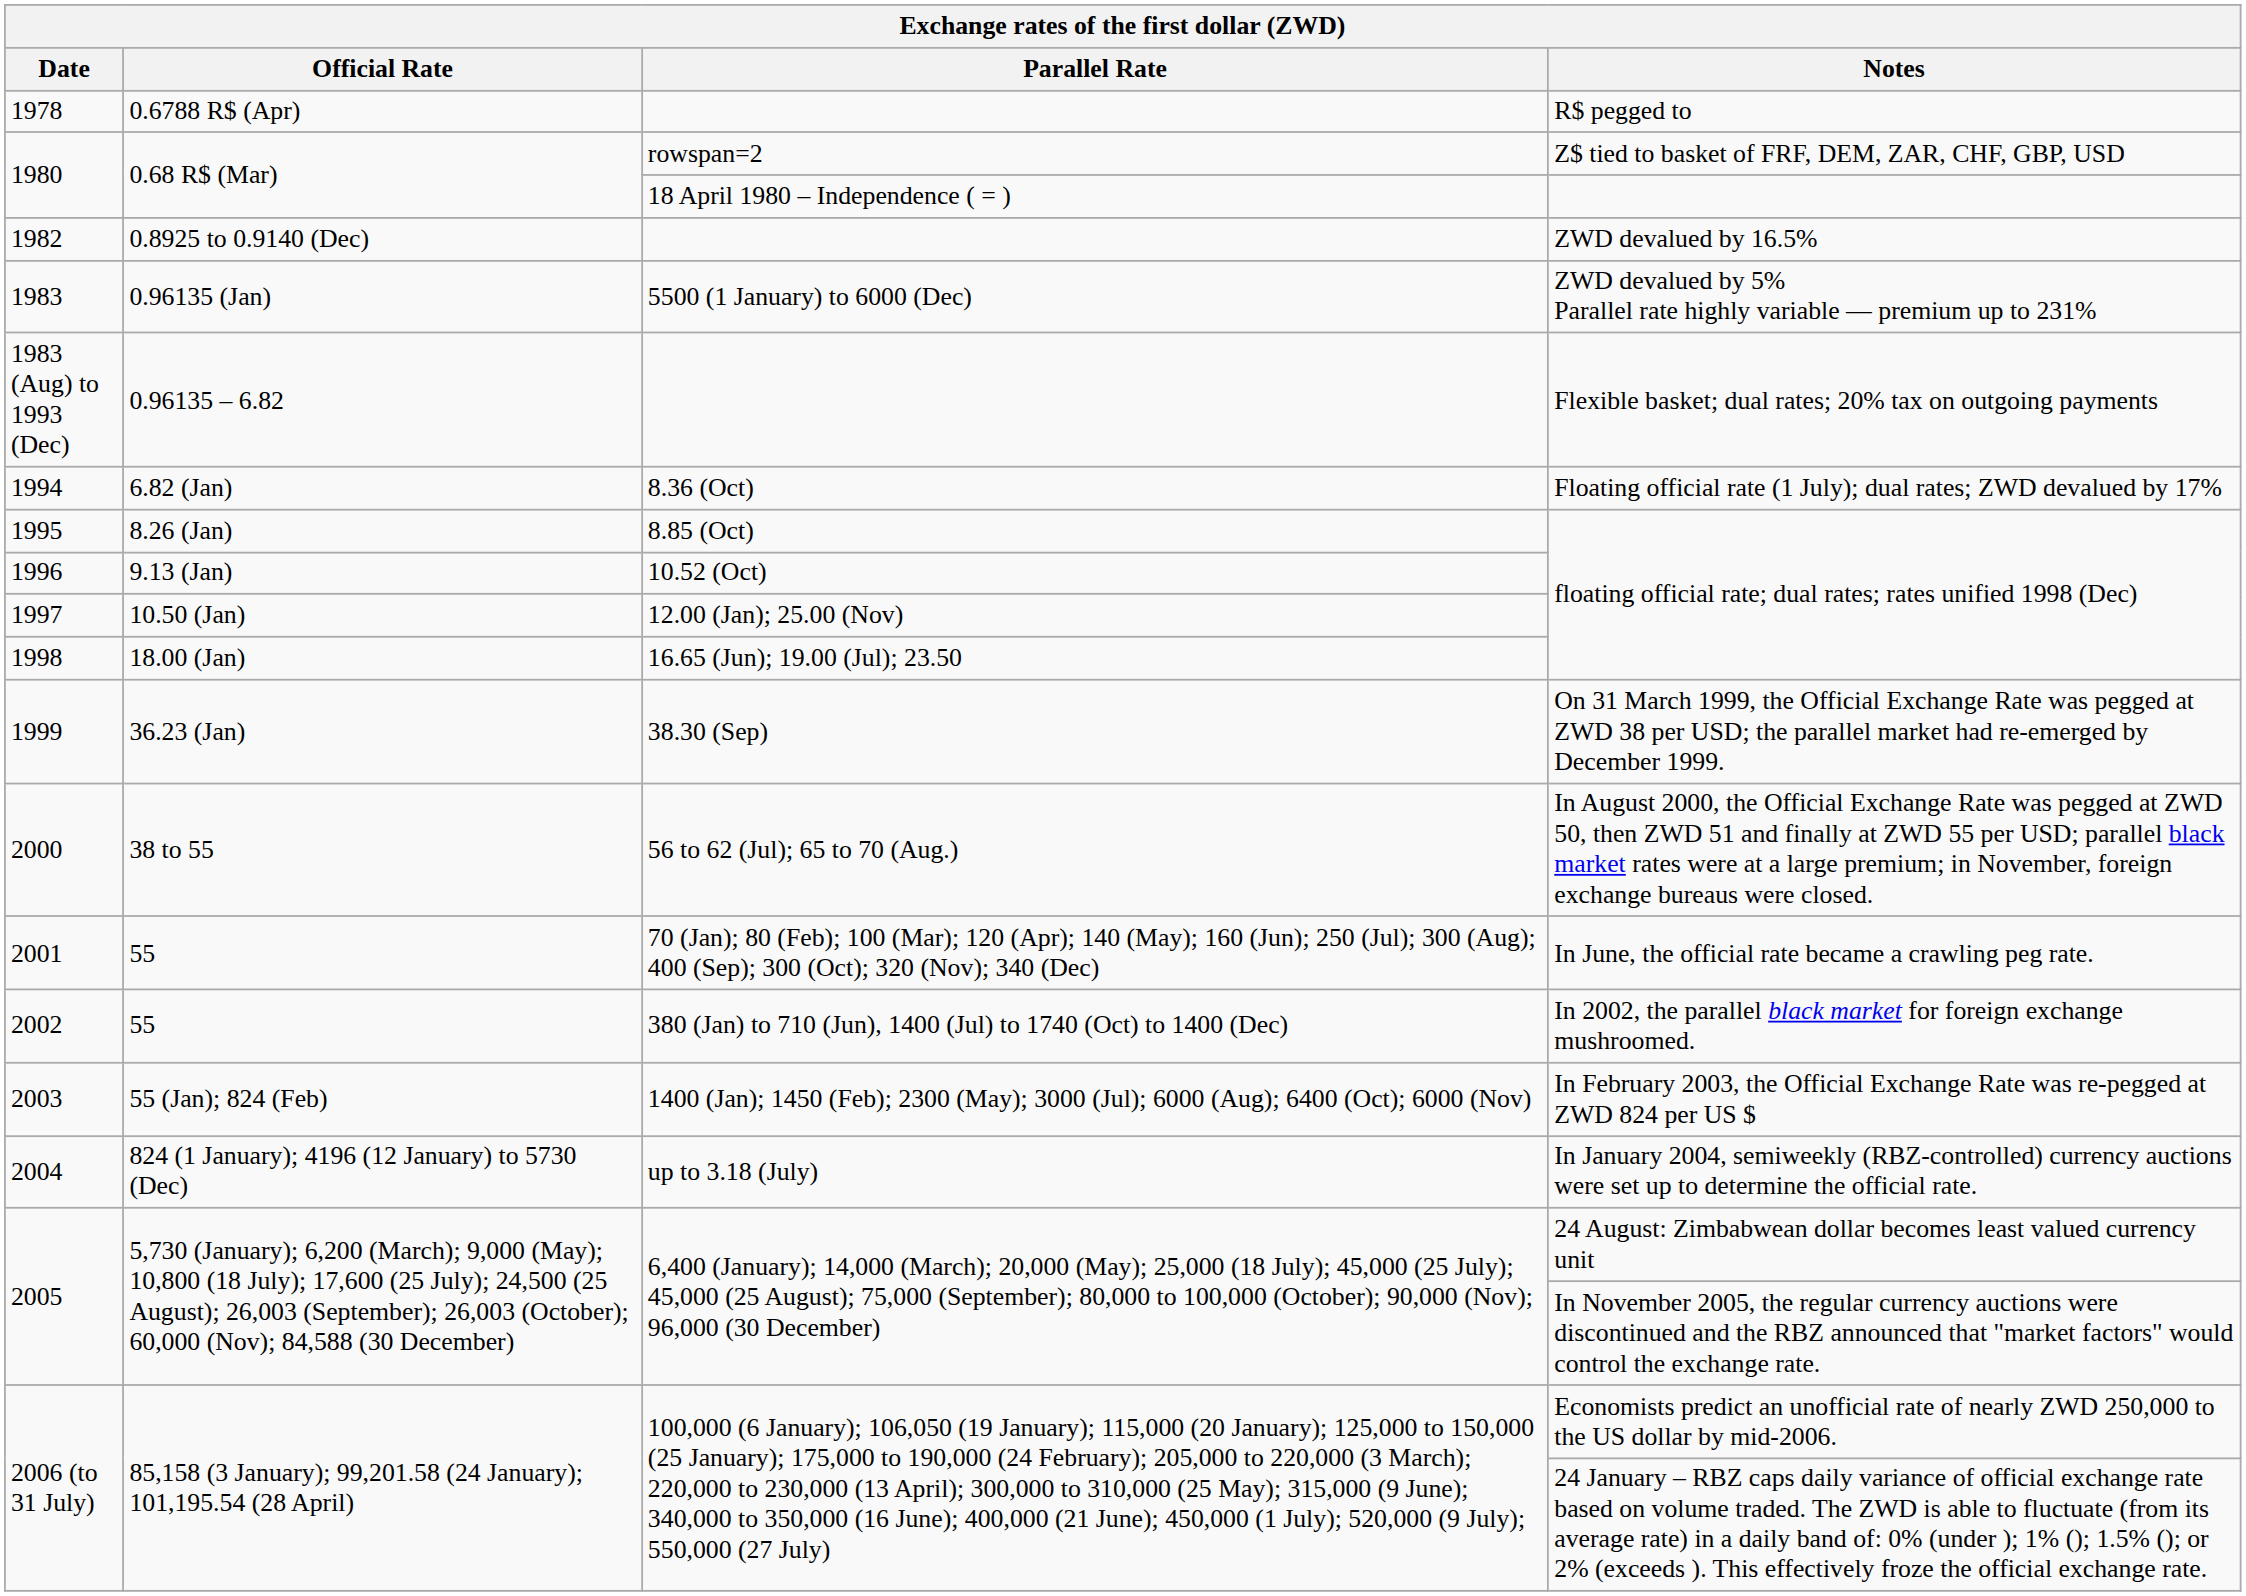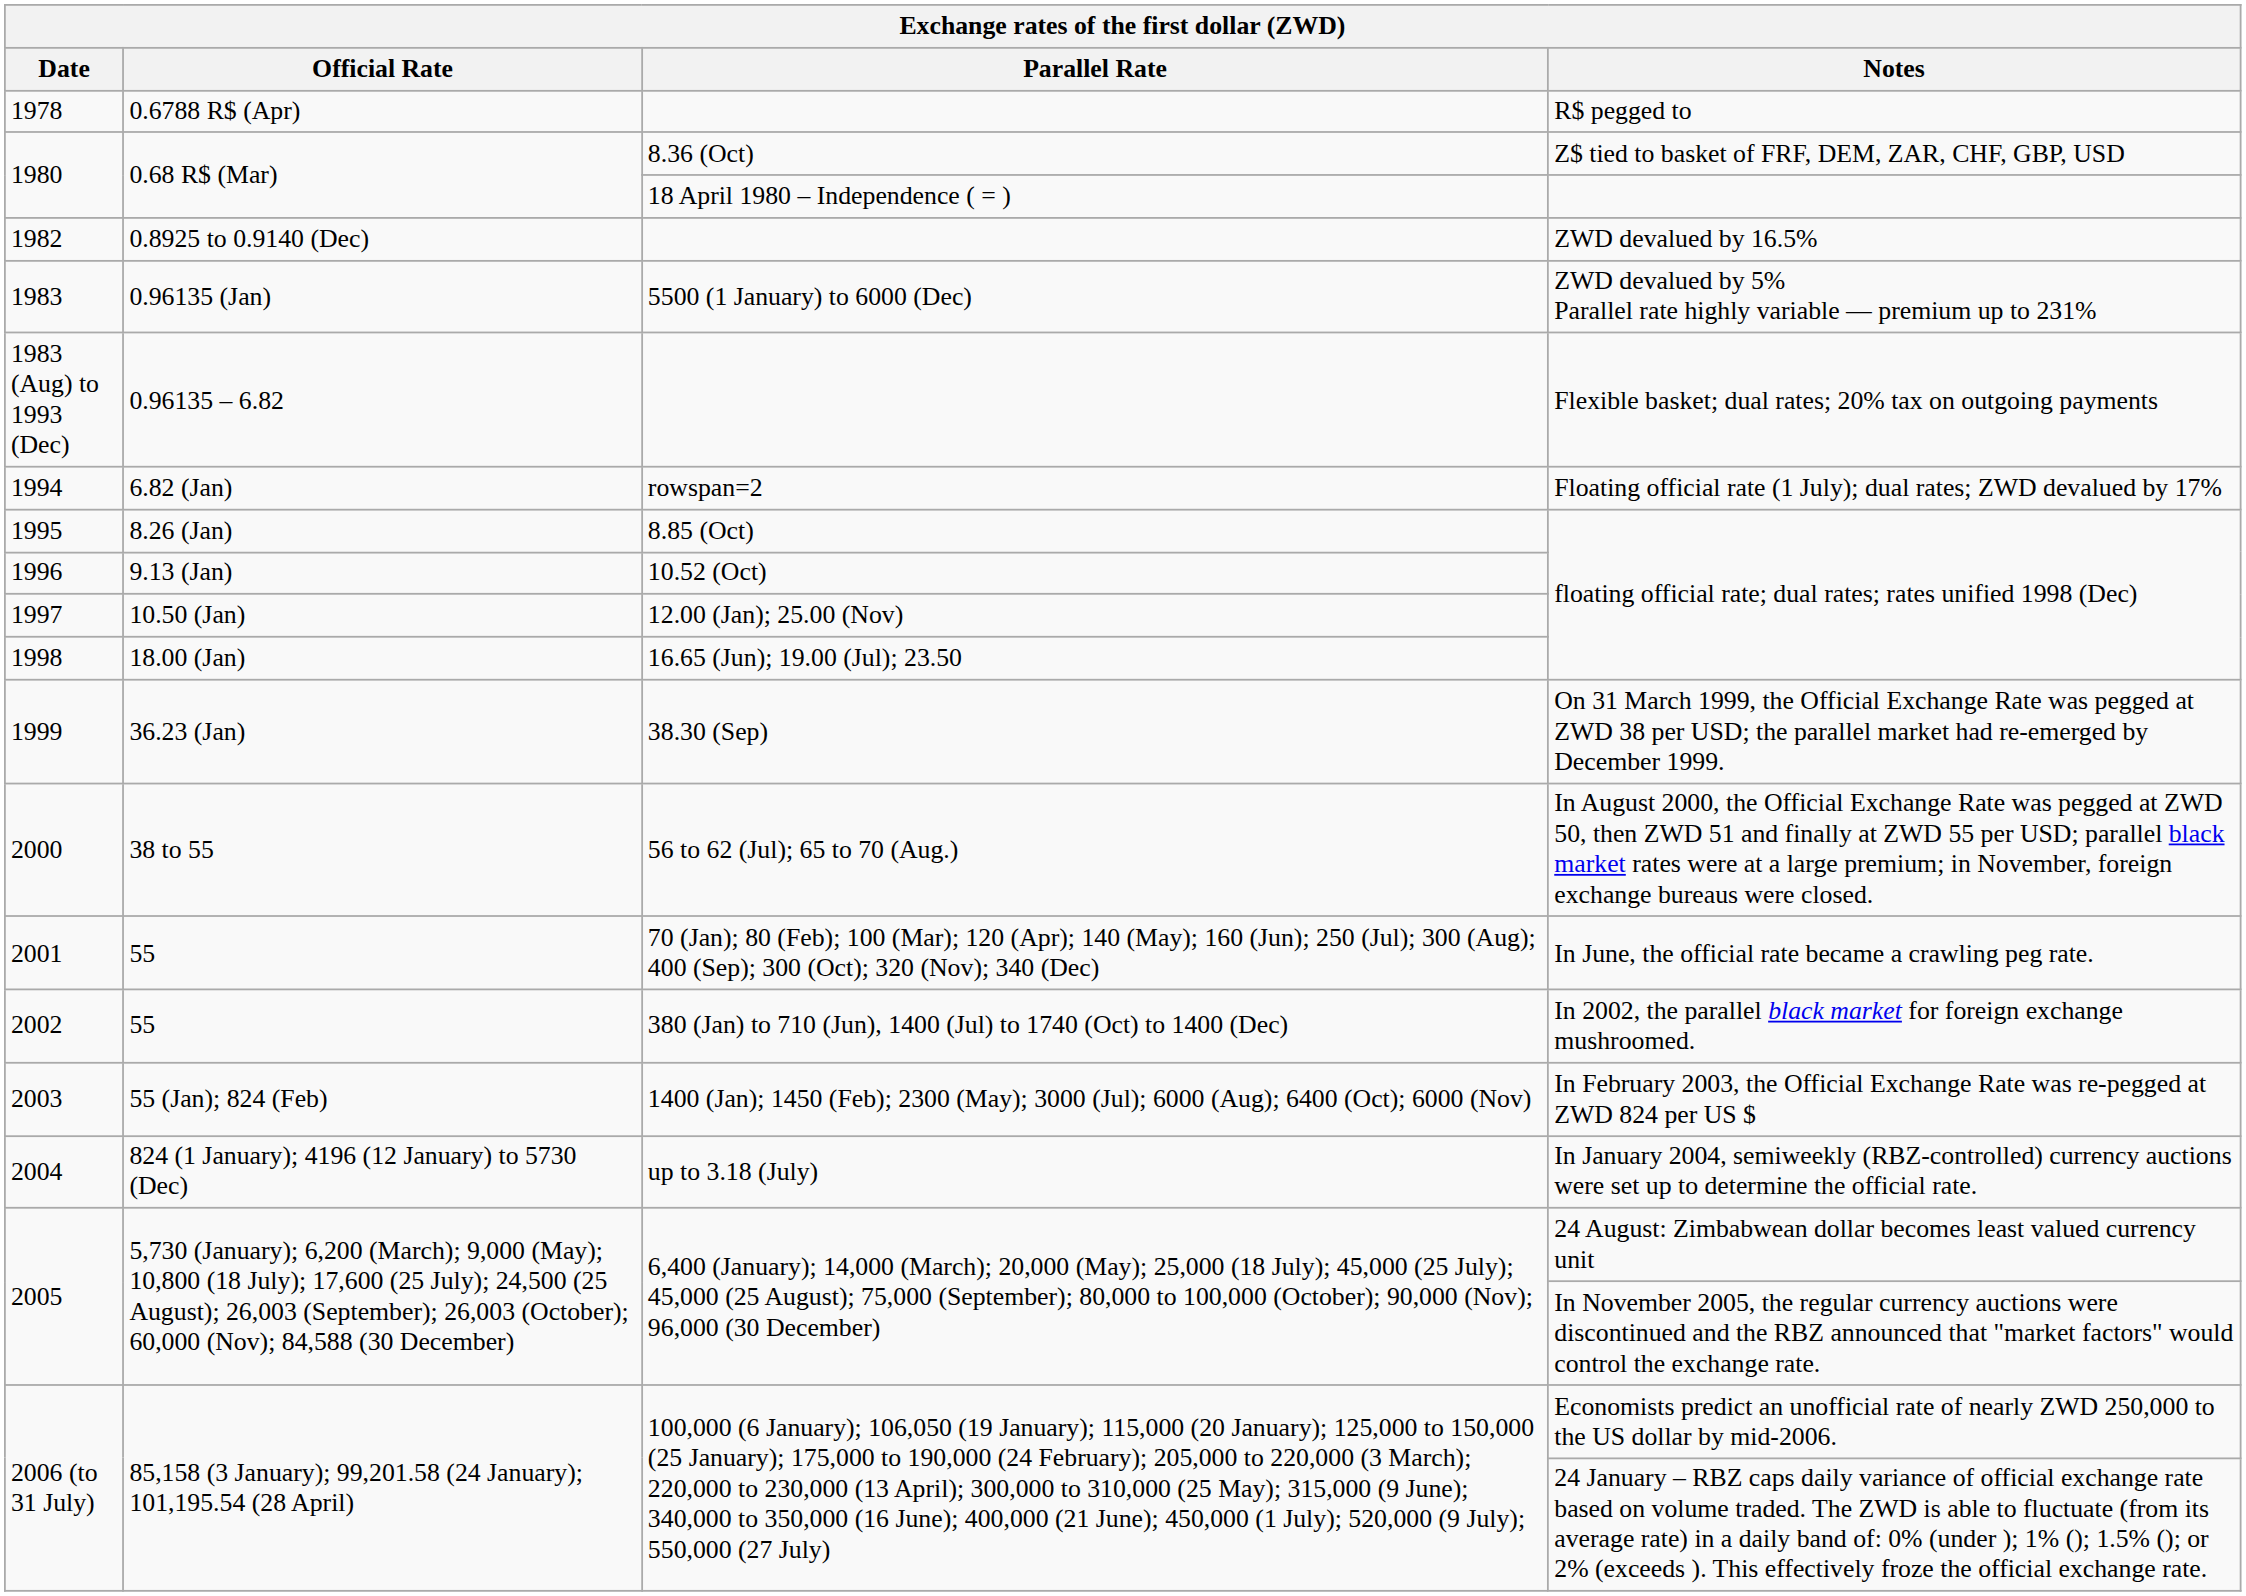(705, 153) rowspan=2 -> (701, 153) 8.36 (Oct)
(701, 487) 8.36 (Oct) -> (705, 487) rowspan=2
